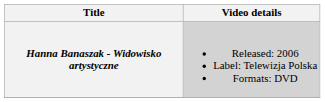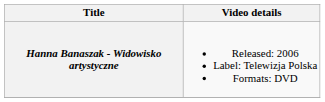(252, 66) lightgrey background -> (252, 66) no background
